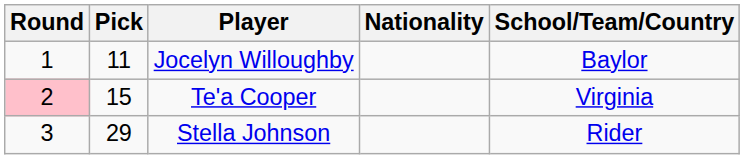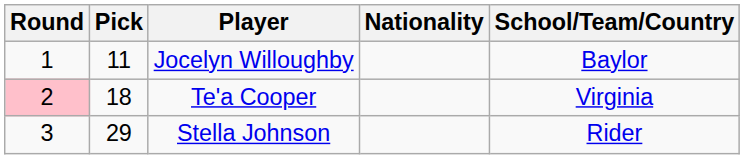(119, 97) 15 -> (119, 97) 18
